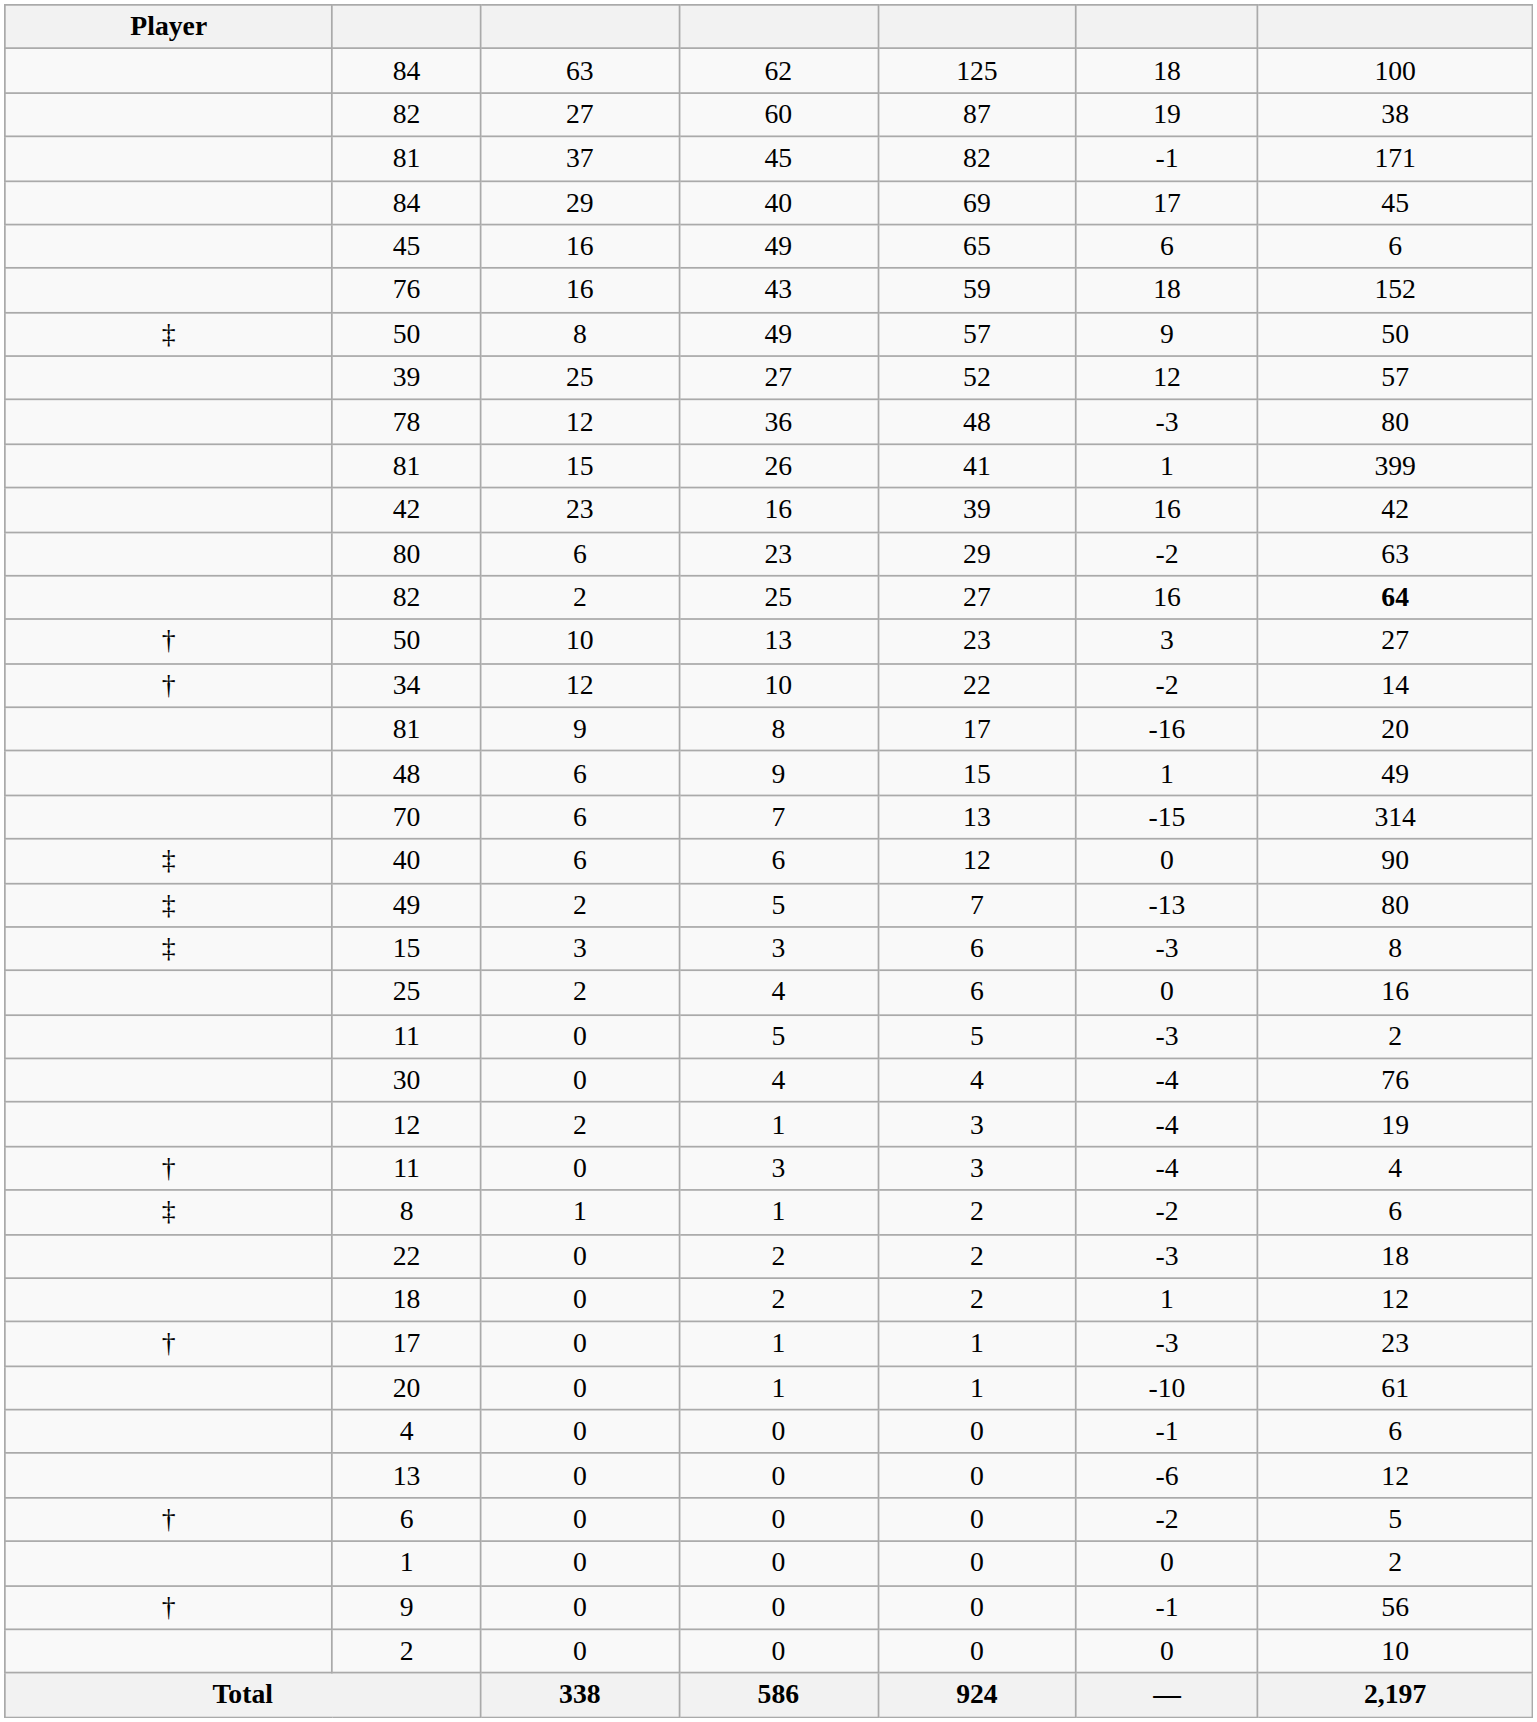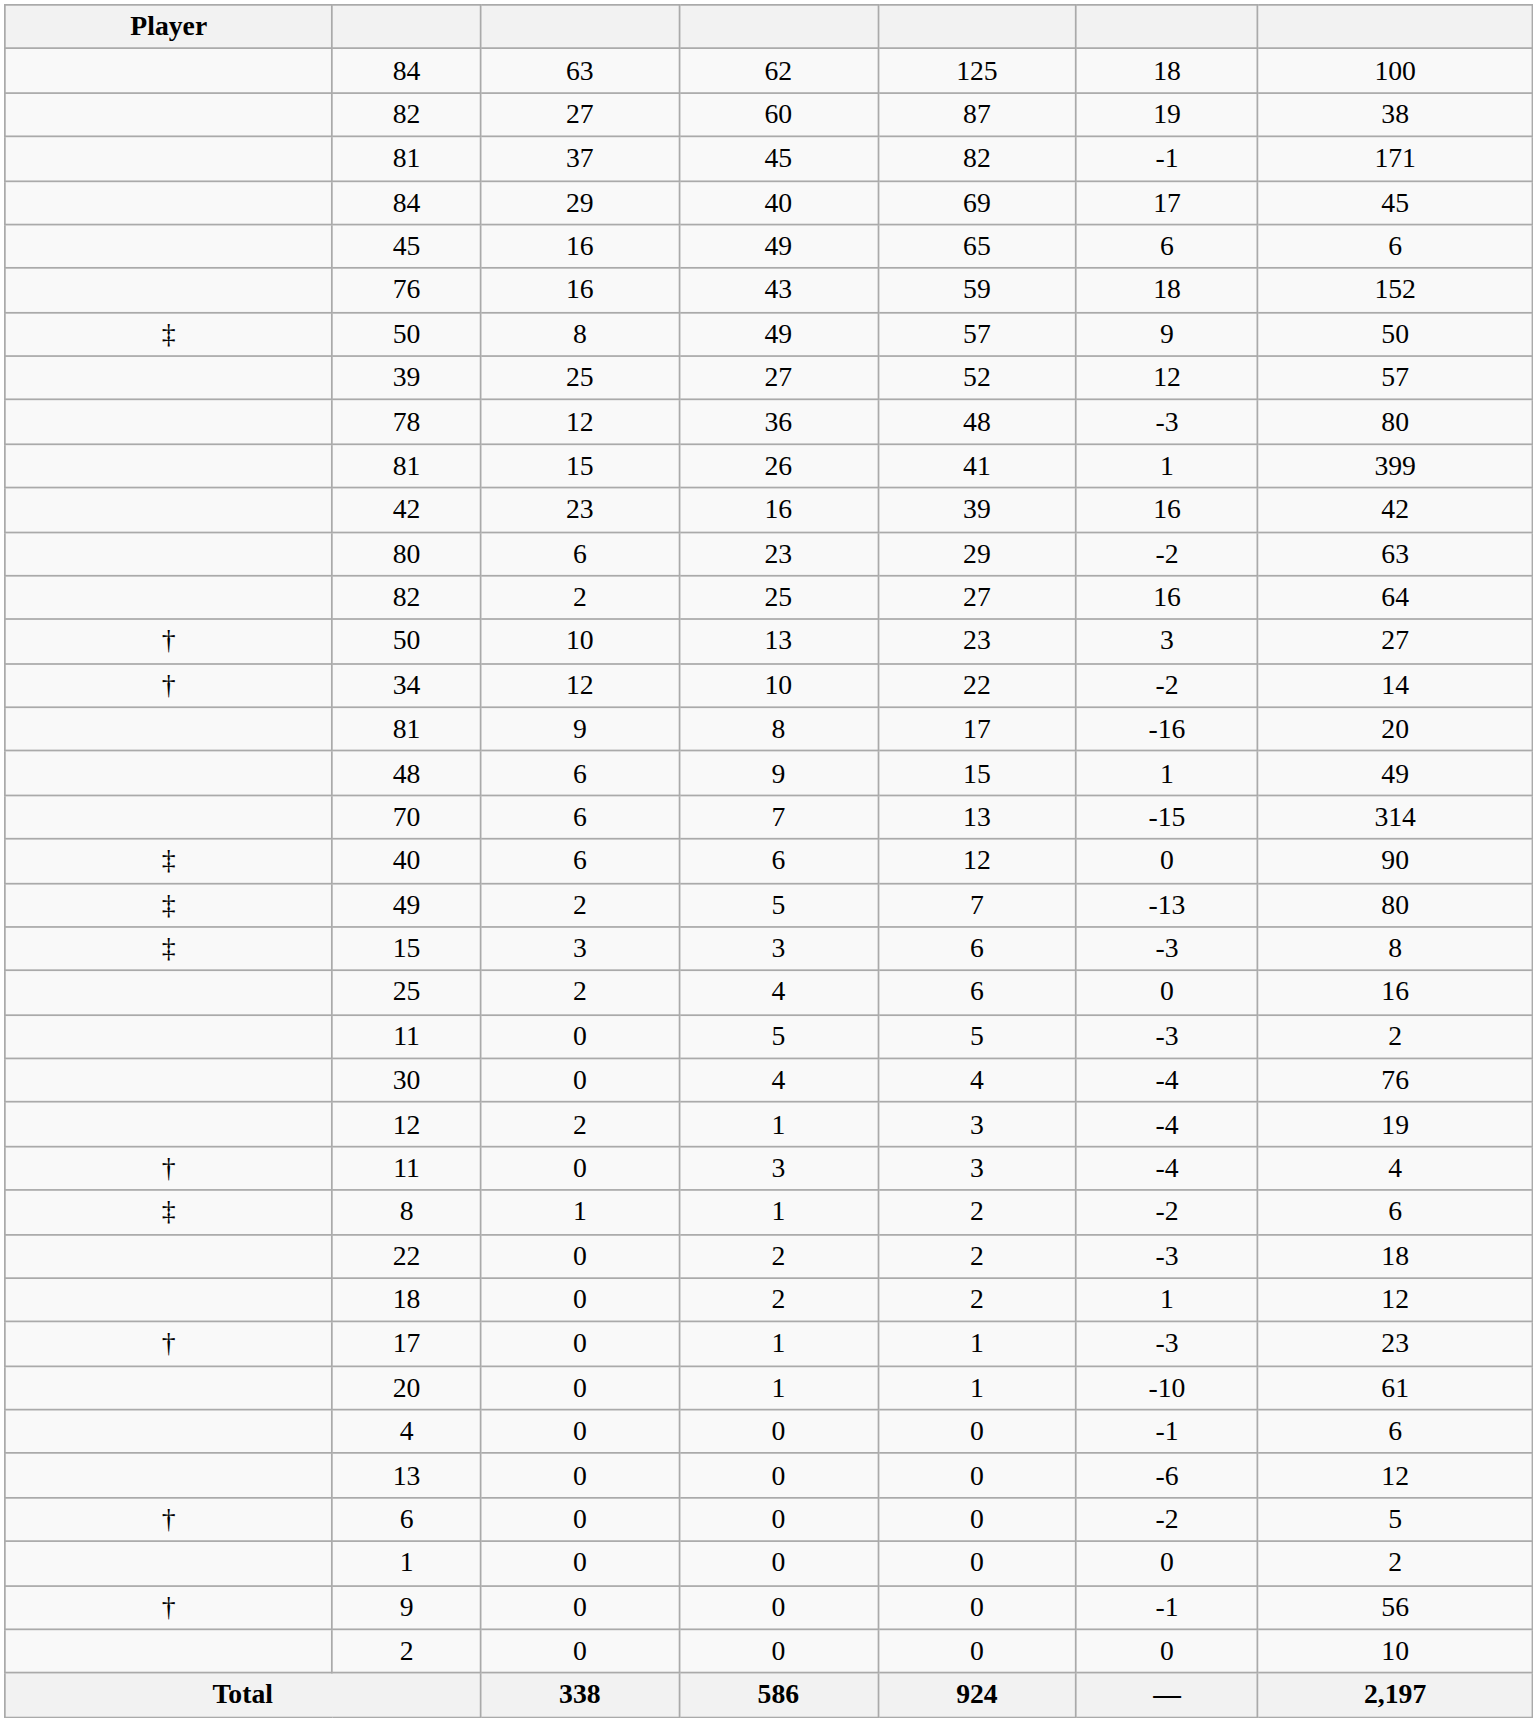(1395, 597) bold -> (1395, 597) normal
